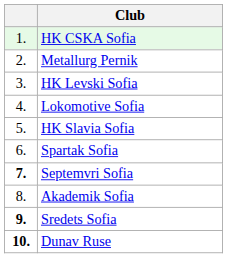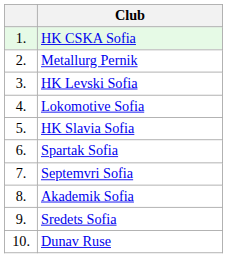(21, 173) bold -> (21, 173) normal
(21, 219) bold -> (21, 219) normal
(21, 241) bold -> (21, 241) normal
